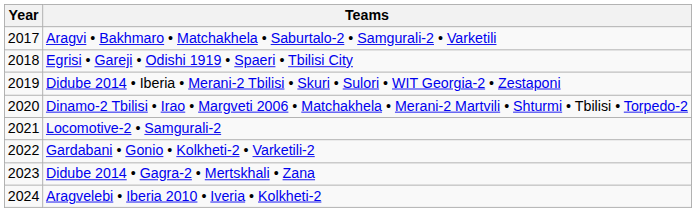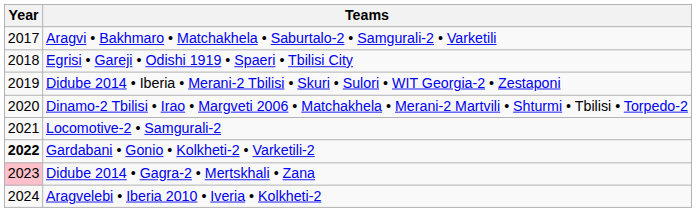(24, 151) normal -> (24, 151) bold
(24, 173) no background -> (24, 173) pink background
